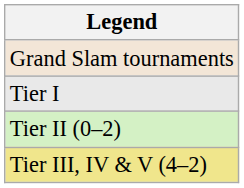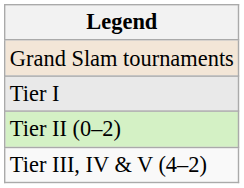(108, 164) khaki background -> (108, 164) no background
